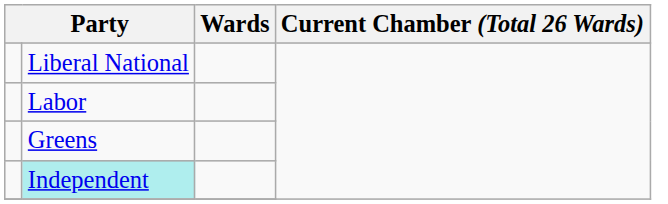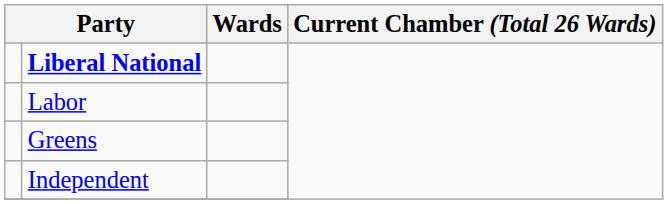(108, 62) normal -> (115, 62) bold
(88, 179) paleturquoise background -> (88, 179) no background
